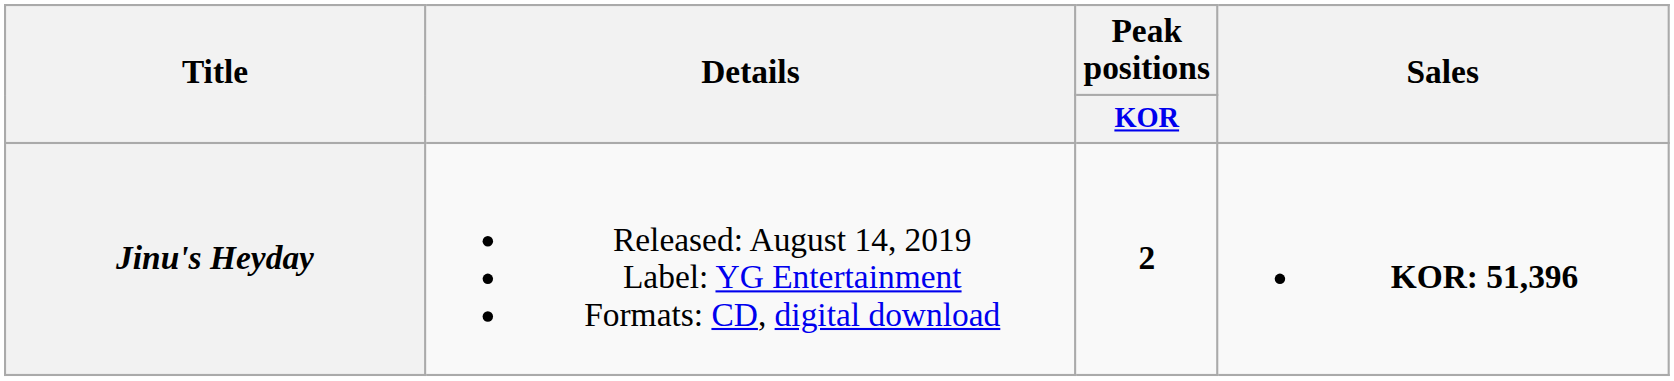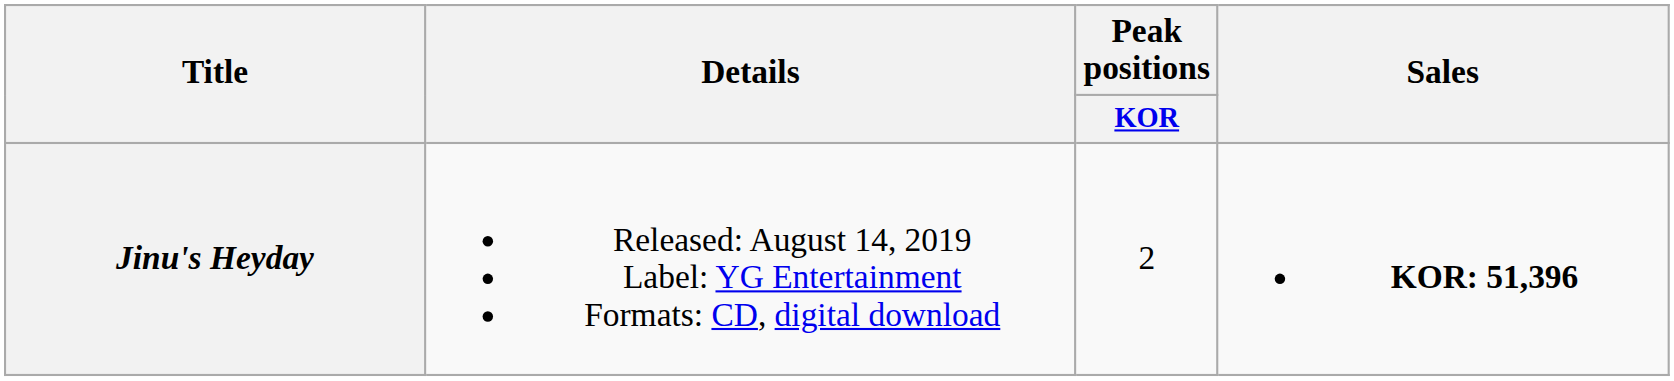(1147, 258) bold -> (1147, 258) normal
